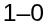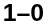(23, 12) normal -> (23, 12) bold
